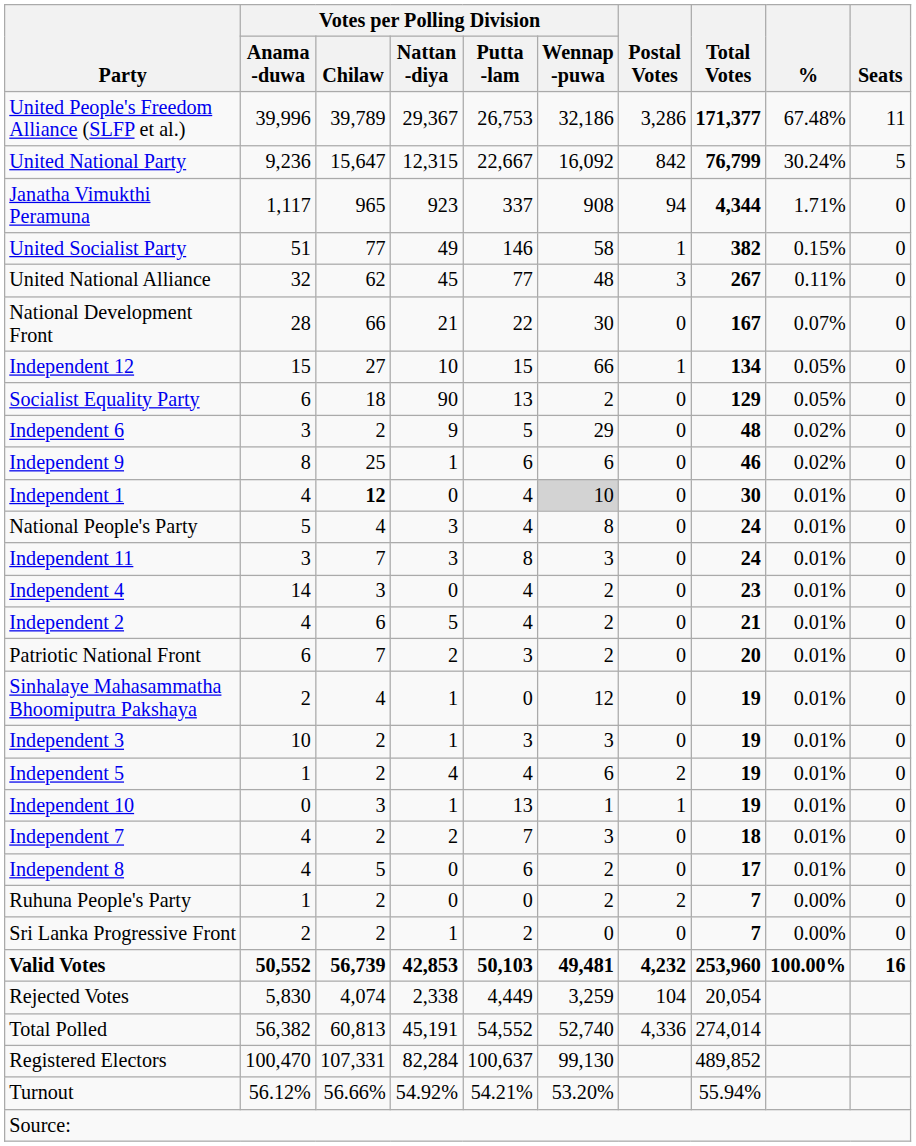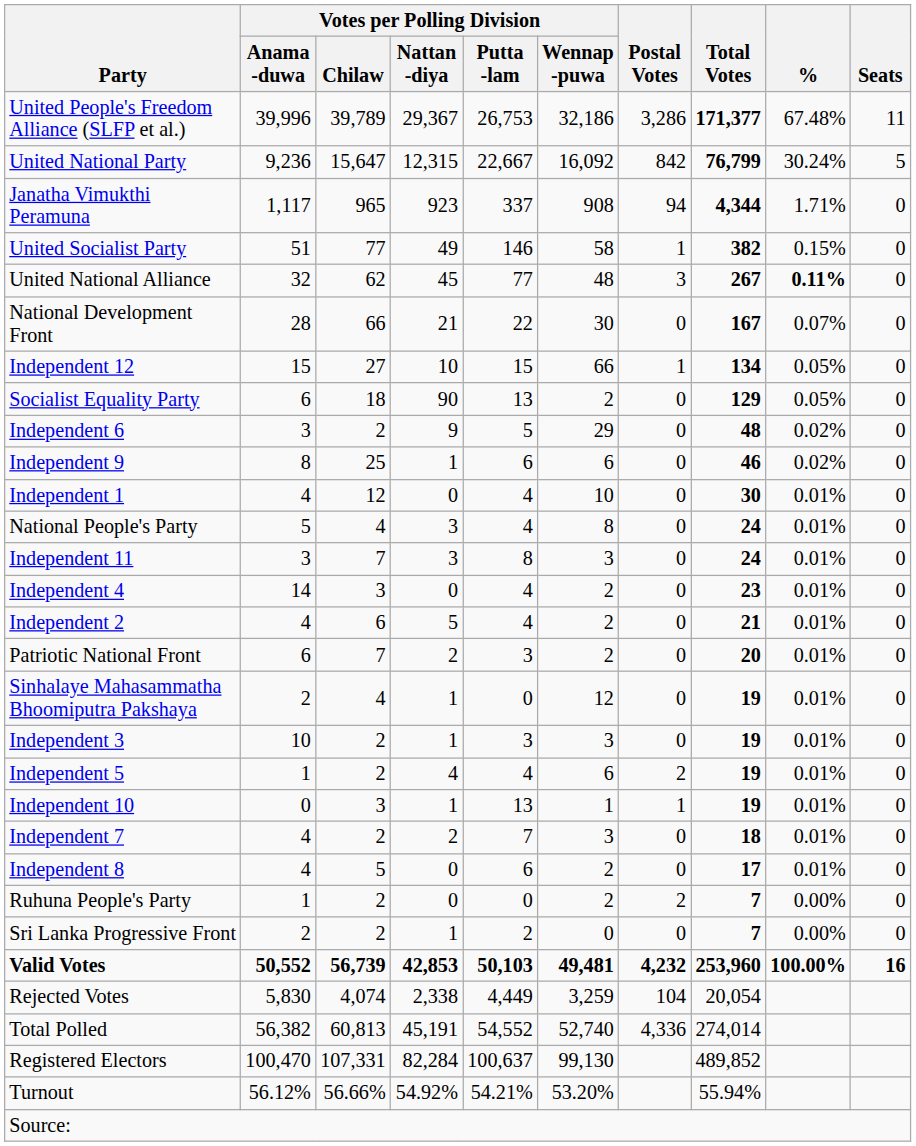(820, 280) normal -> (819, 280) bold
(376, 494) bold -> (376, 494) normal
(604, 494) lightgrey background -> (604, 494) no background
